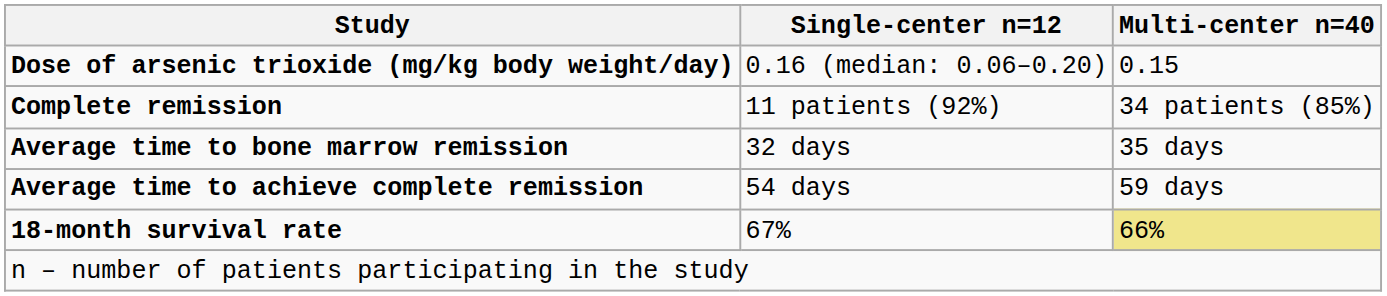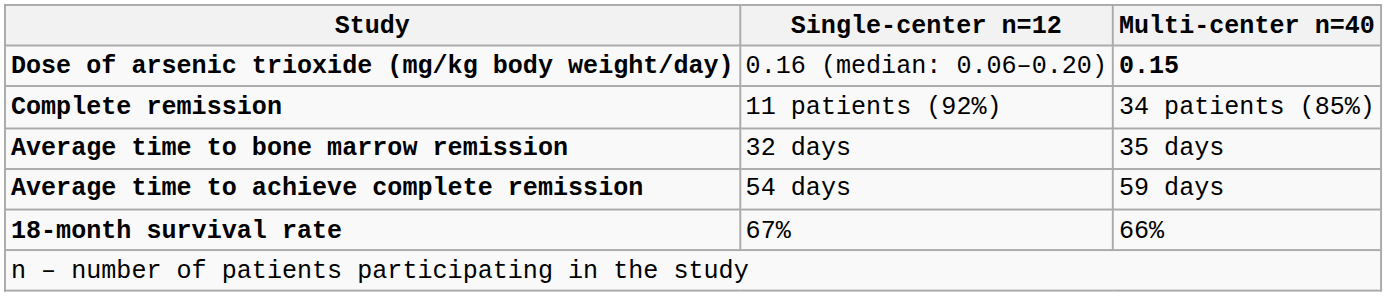(1149, 66) normal -> (1149, 66) bold
(1141, 230) khaki background -> (1141, 230) no background
